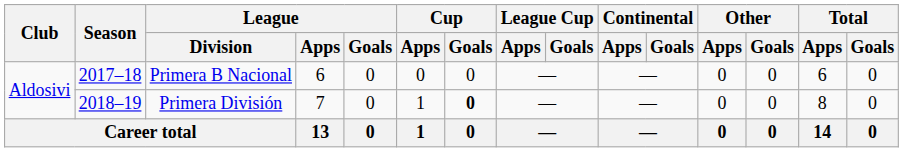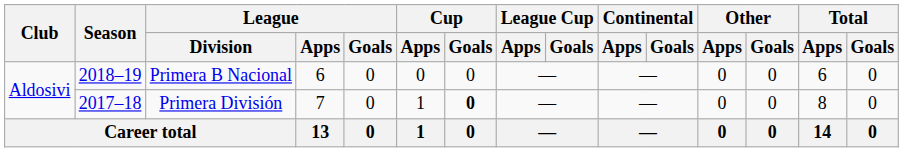(110, 75) 2017–18 -> (110, 75) 2018–19
(110, 103) 2018–19 -> (110, 103) 2017–18
